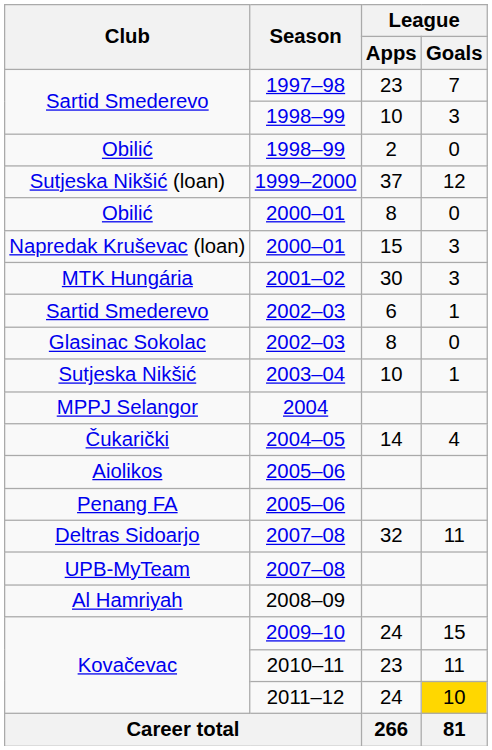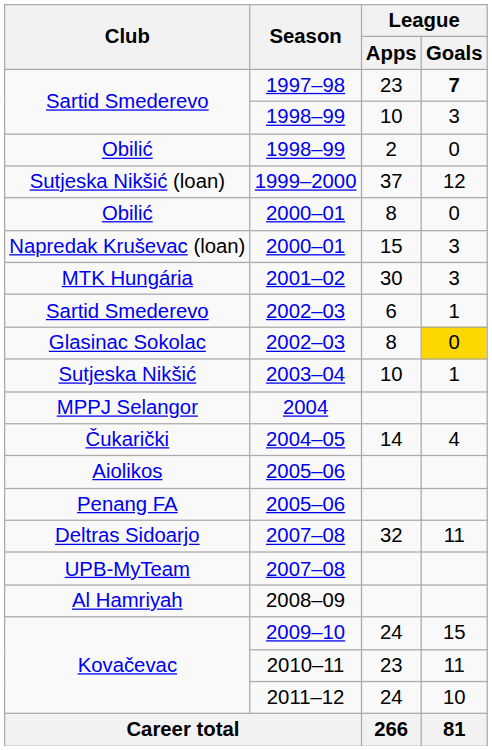(454, 85) normal -> (454, 85) bold
(454, 342) no background -> (454, 342) gold background
(454, 697) gold background -> (454, 697) no background
